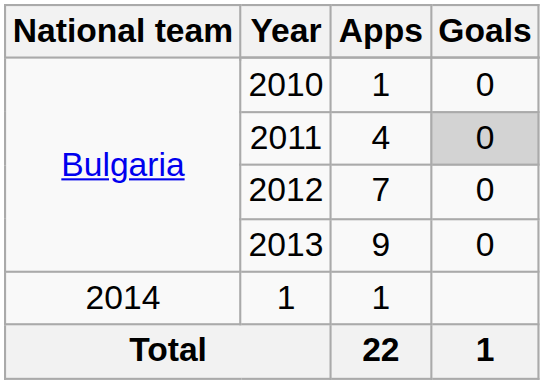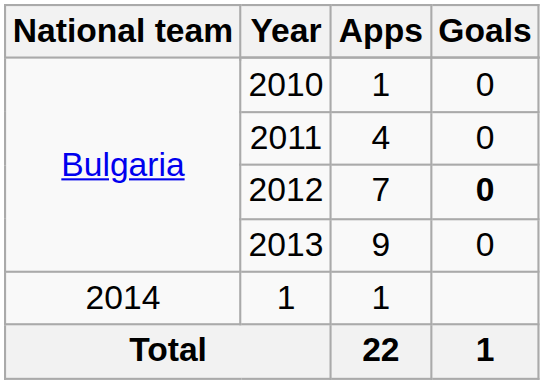(485, 137) lightgrey background -> (485, 137) no background
(485, 191) normal -> (485, 191) bold
